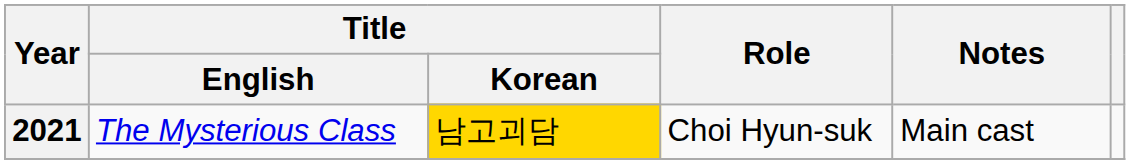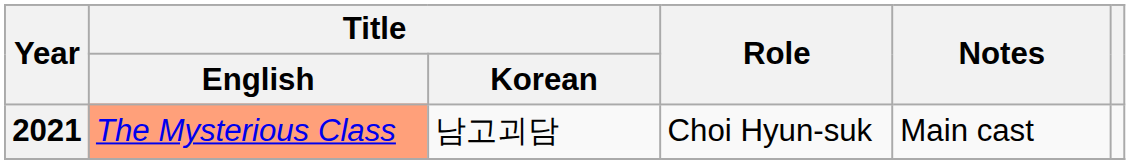(246, 131) no background -> (246, 131) lightsalmon background
(497, 130) gold background -> (497, 130) no background
